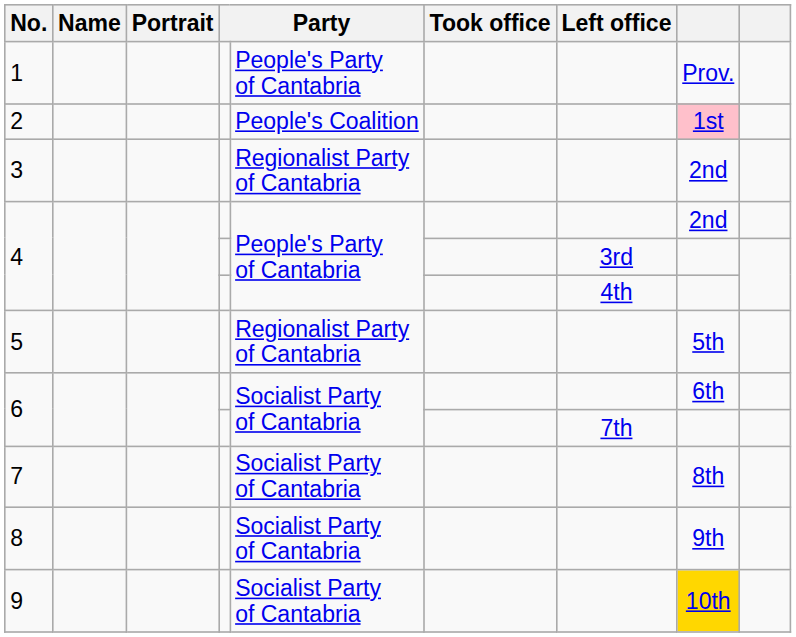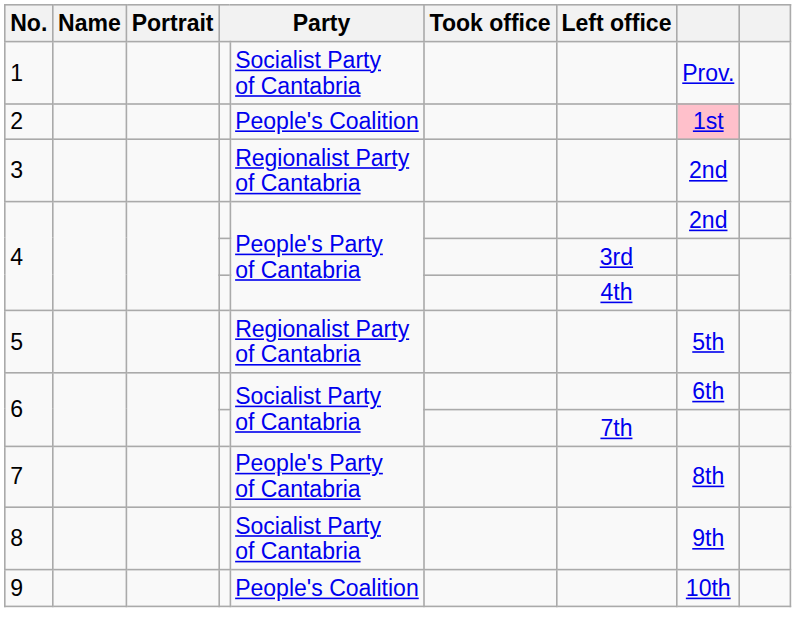(309, 73) People's Party of Cantabria -> (308, 73) Socialist Party of Cantabria
(308, 477) Socialist Party of Cantabria -> (309, 477) People's Party of Cantabria
(308, 601) Socialist Party of Cantabria -> (327, 588) People's Coalition
(708, 601) gold background -> (708, 588) no background
